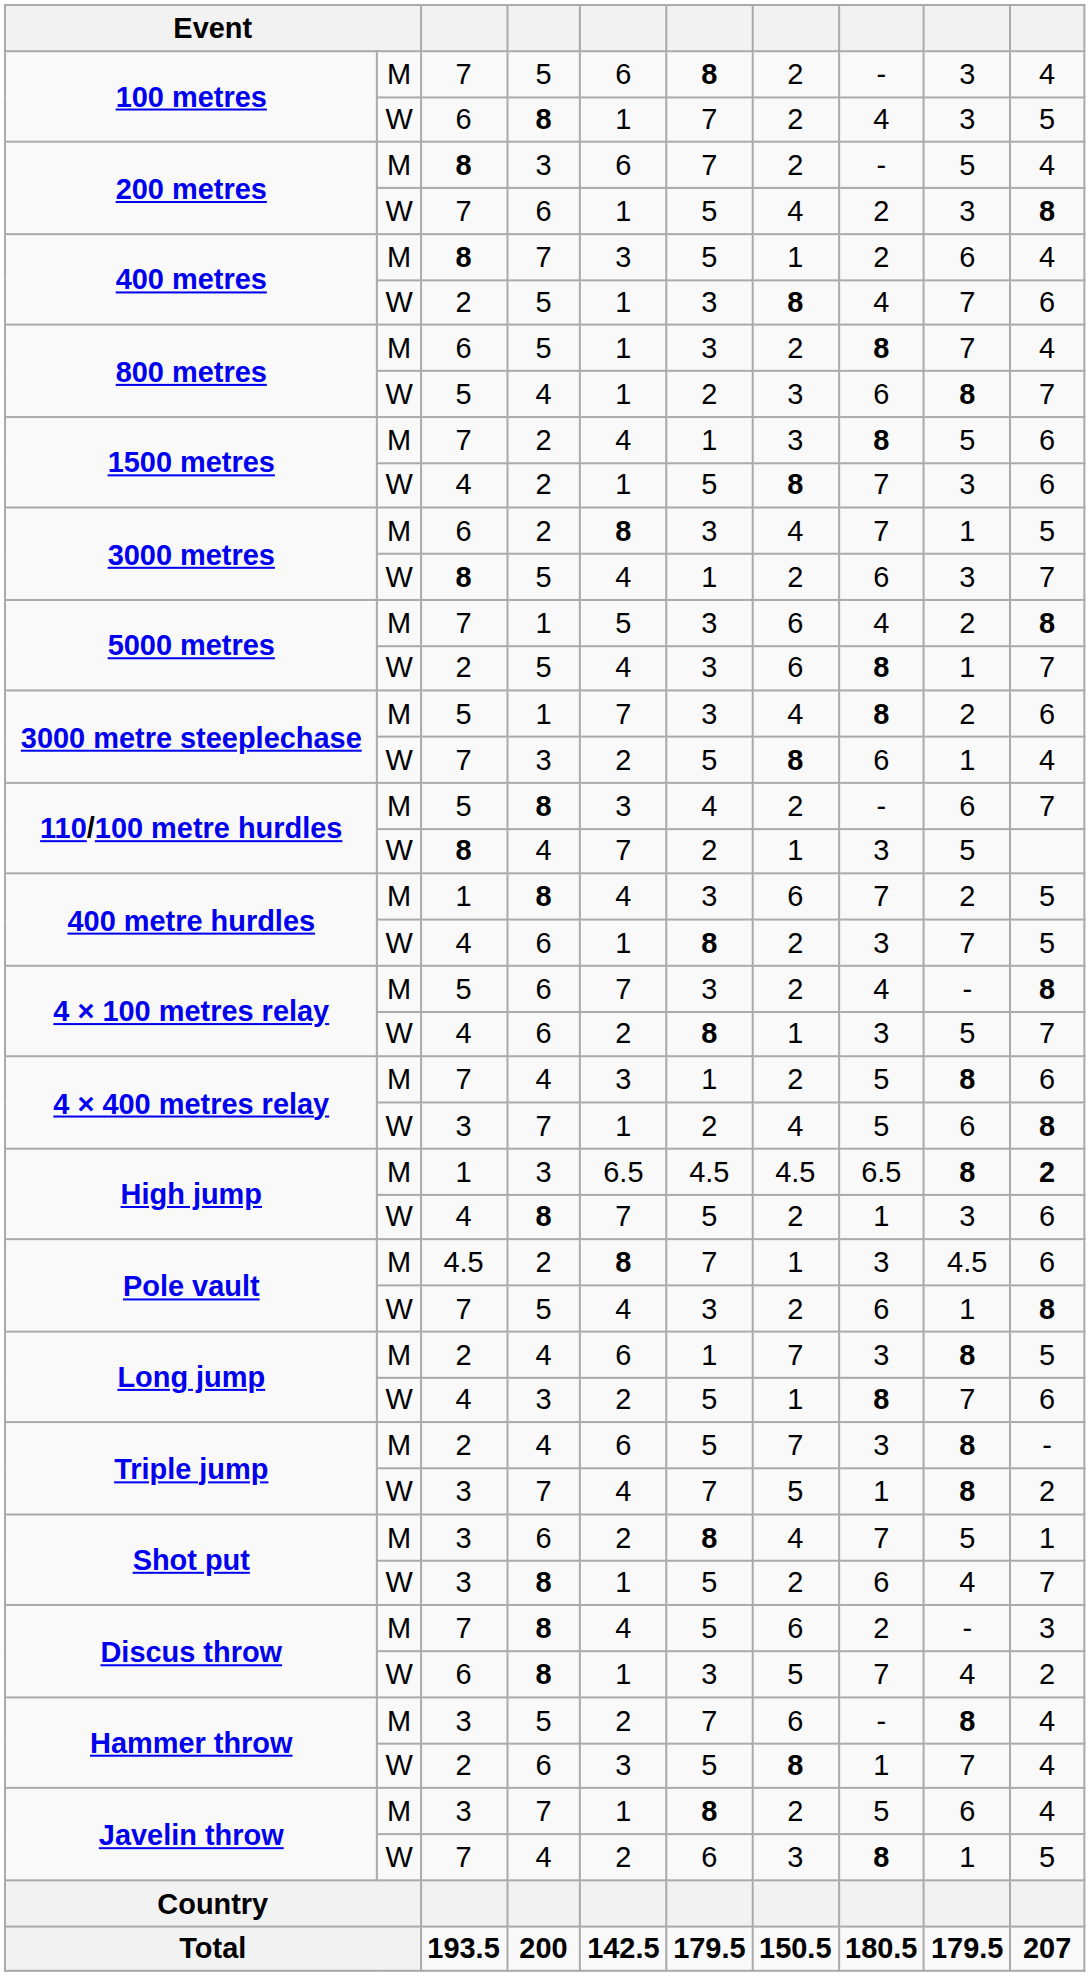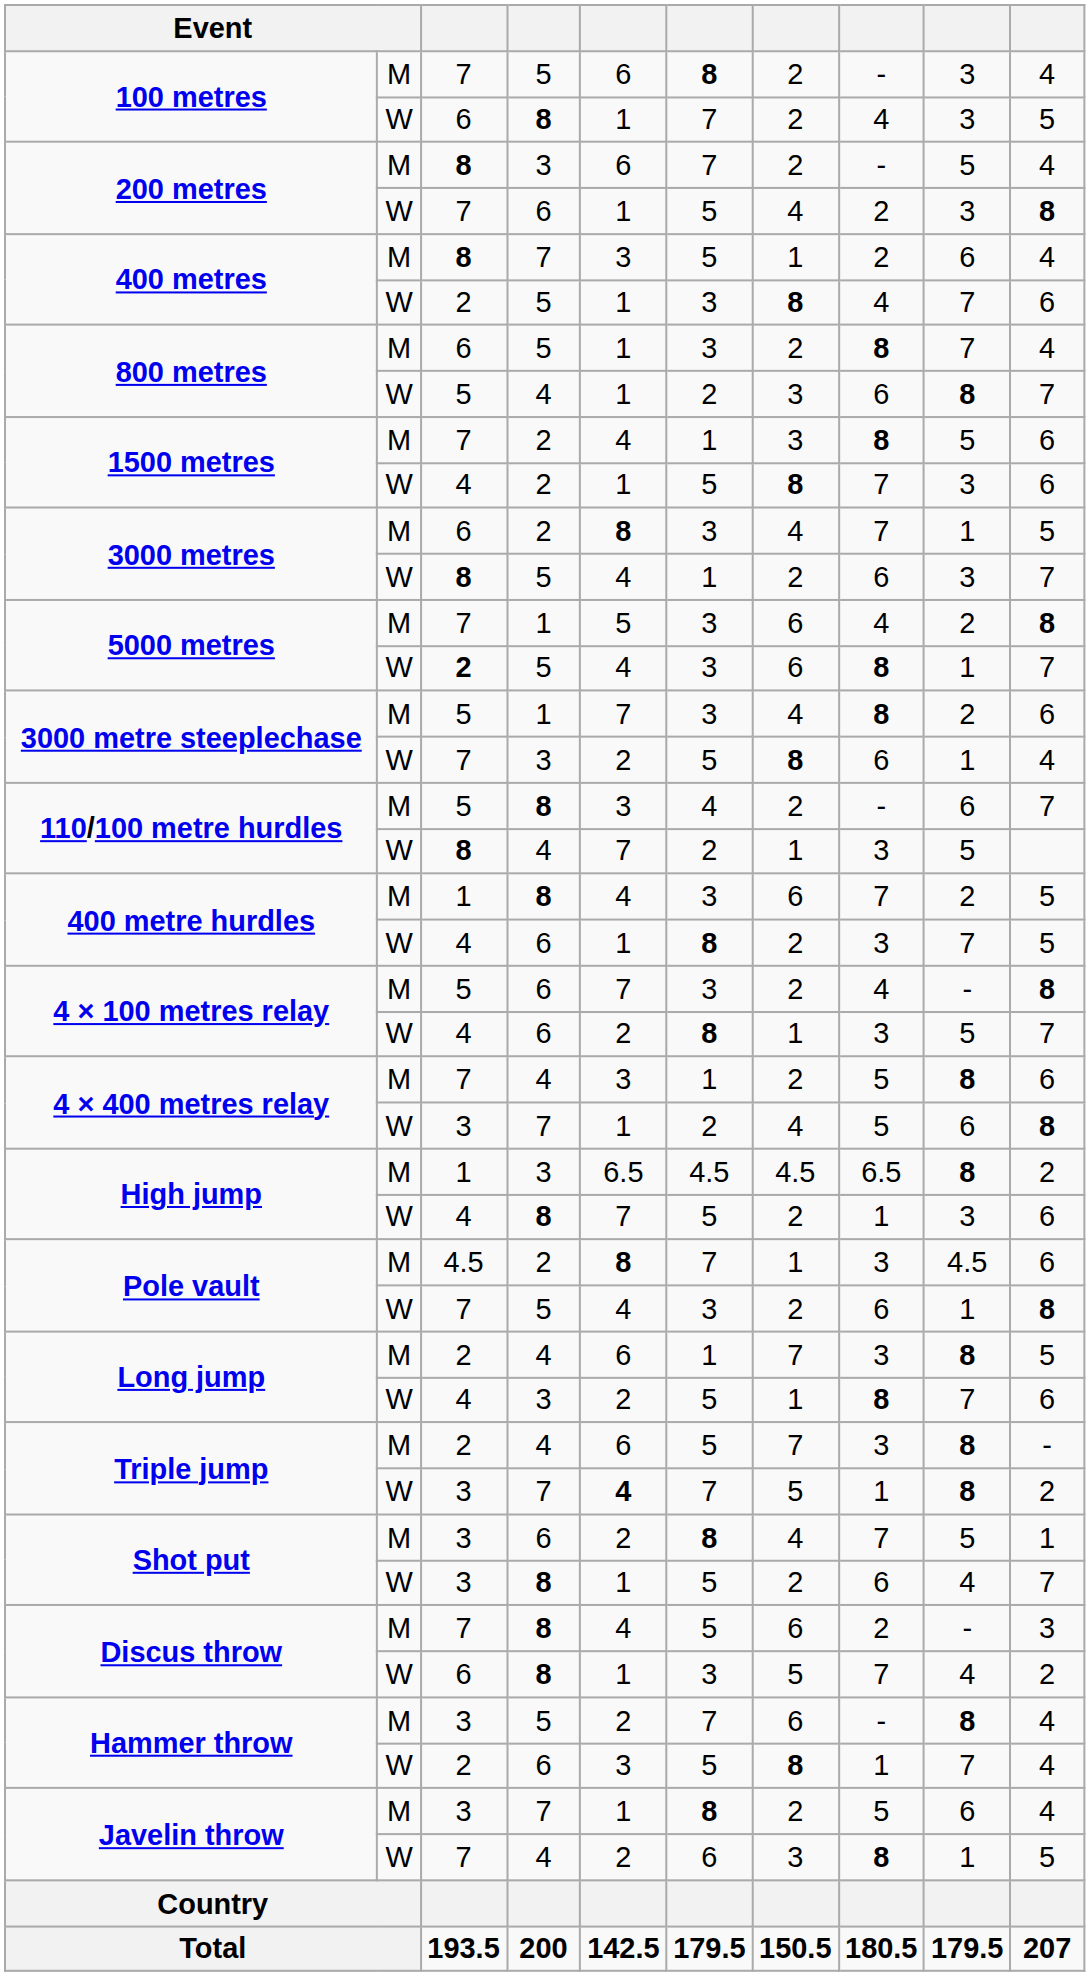(464, 668) normal -> (464, 668) bold
(1047, 1171) bold -> (1047, 1171) normal
(623, 1492) normal -> (623, 1492) bold
